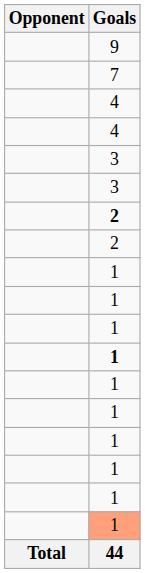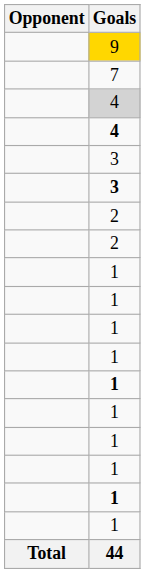(115, 46) no background -> (115, 46) gold background
(115, 103) no background -> (115, 103) lightgrey background
(115, 131) normal -> (115, 131) bold
(115, 187) normal -> (115, 187) bold
(115, 215) bold -> (115, 215) normal
(115, 356) bold -> (115, 356) normal
(115, 384) normal -> (115, 384) bold
(115, 497) normal -> (115, 497) bold
(115, 525) lightsalmon background -> (115, 525) no background
